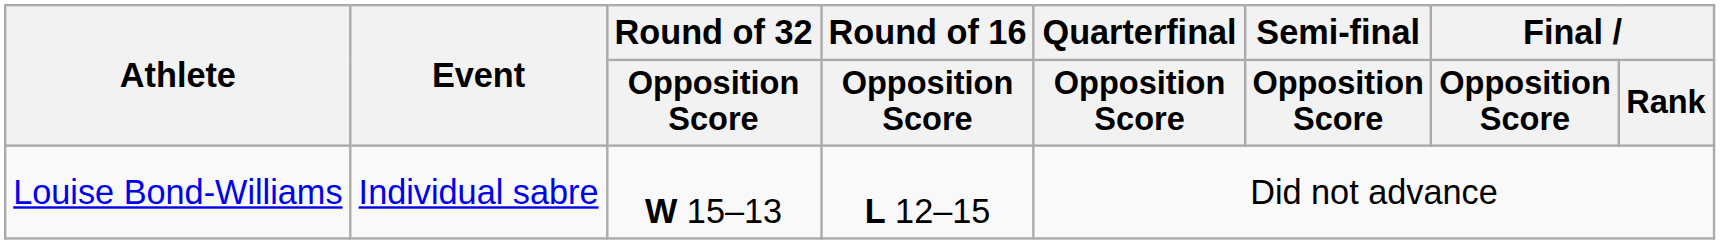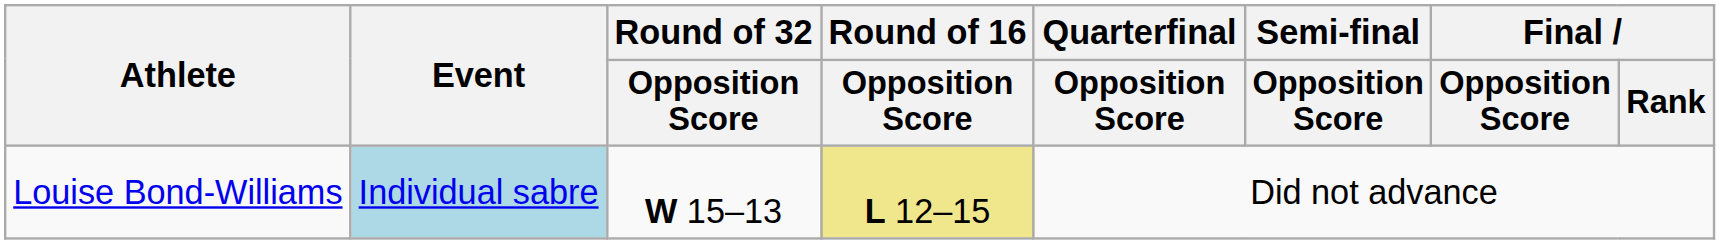(479, 193) no background -> (479, 193) lightblue background
(927, 212) no background -> (927, 212) khaki background
